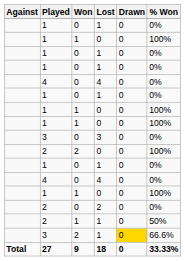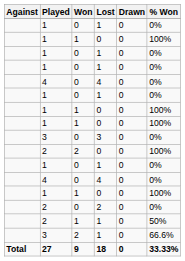(121, 235) gold background -> (121, 235) no background
